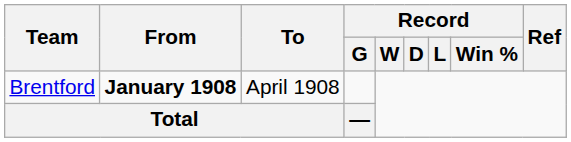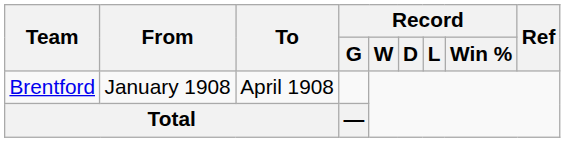(171, 86) bold -> (168, 86) normal
